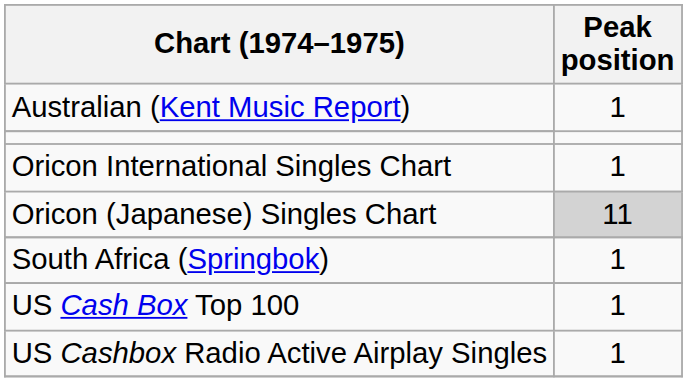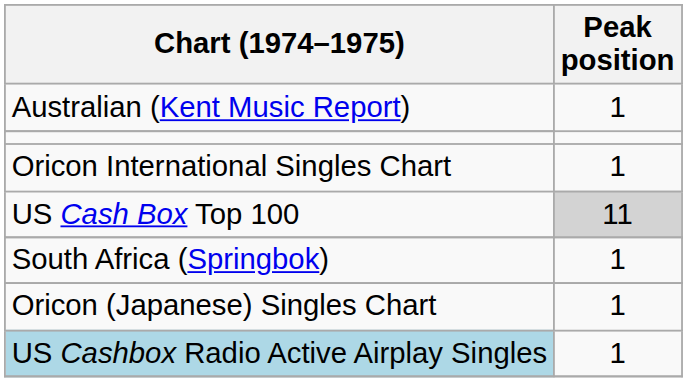(224, 213) Oricon (Japanese) Singles Chart -> (155, 213) US Cash Box Top 100
(155, 306) US Cash Box Top 100 -> (224, 306) Oricon (Japanese) Singles Chart
(279, 352) no background -> (279, 352) lightblue background
